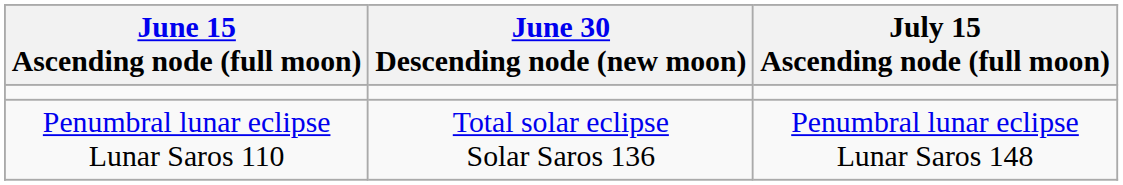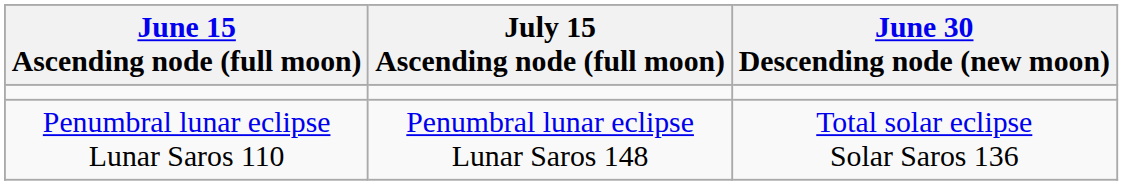columns swapped: (561, 44) <-> (935, 44)
